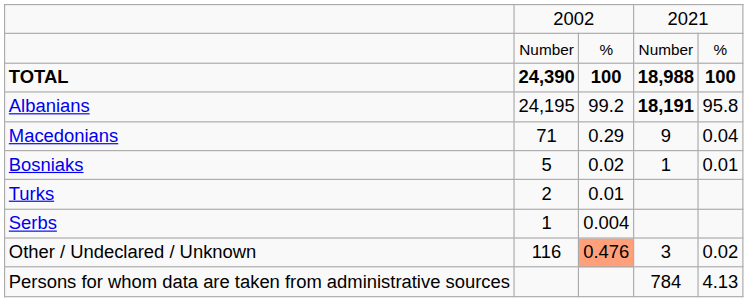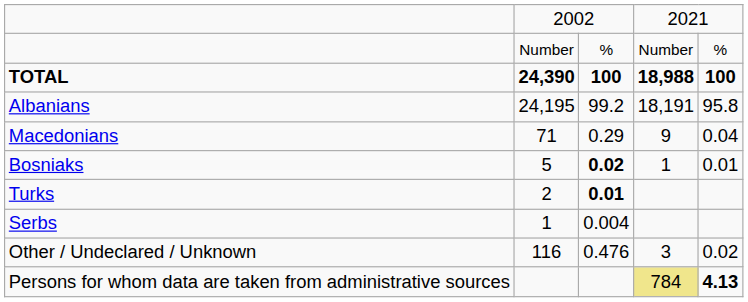(666, 106) bold -> (666, 106) normal
(606, 164) normal -> (606, 164) bold
(606, 194) normal -> (606, 194) bold
(606, 252) lightsalmon background -> (606, 252) no background
(666, 281) no background -> (666, 281) khaki background
(720, 281) normal -> (720, 281) bold
